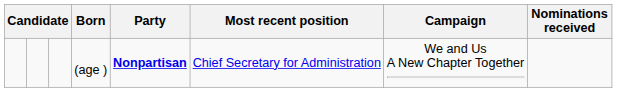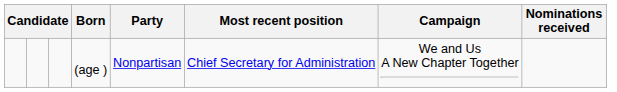(150, 63) bold -> (147, 63) normal
